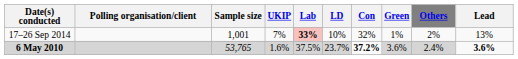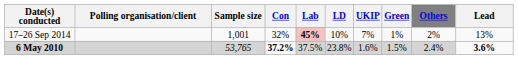columns swapped: (367, 16) <-> (279, 16)
(308, 35) 33% -> (310, 35) 45%
(337, 48) 23.7% -> (339, 48) 23.8%
(397, 48) 3.6% -> (397, 48) 1.5%
